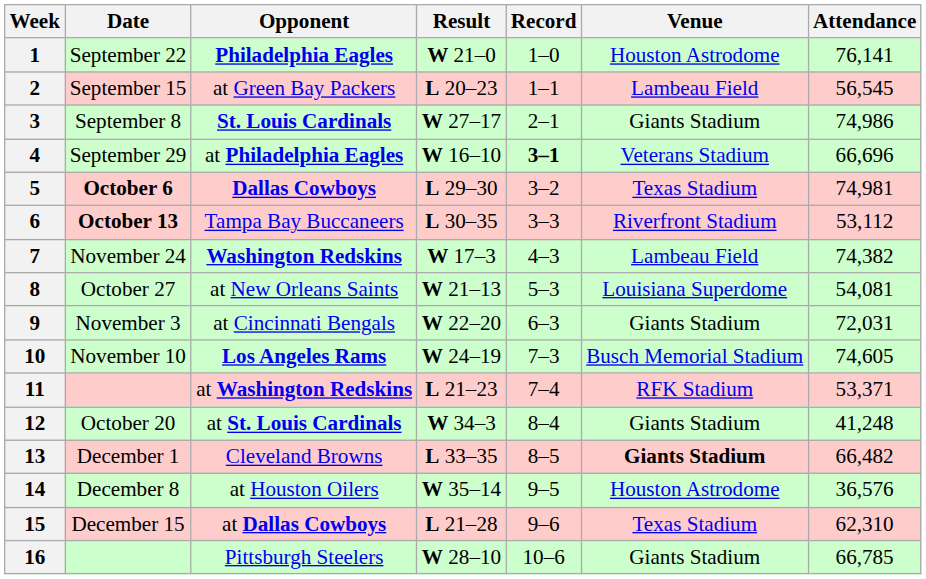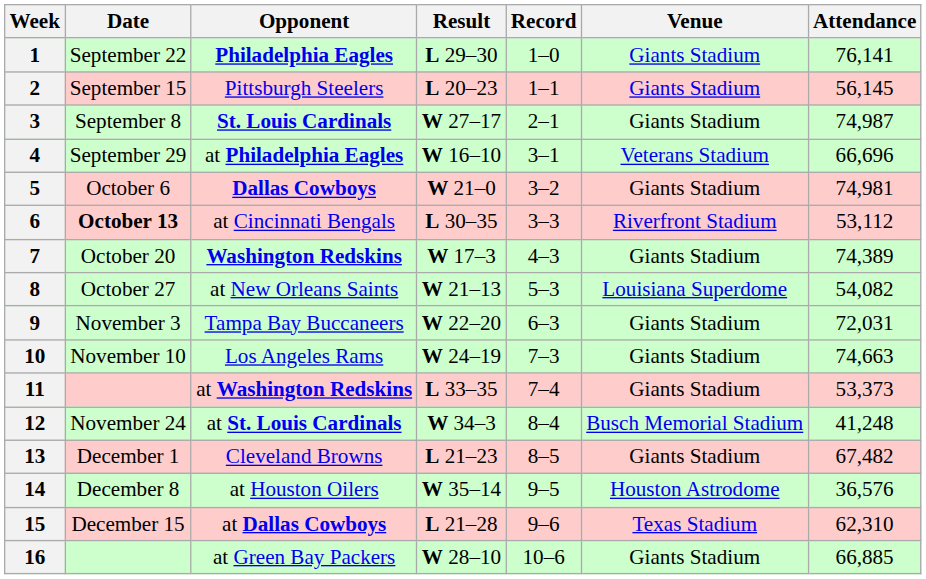(461, 54) W 21–0 -> (461, 54) L 29–30
(695, 54) Houston Astrodome -> (695, 54) Giants Stadium
(304, 88) at Green Bay Packers -> (304, 88) Pittsburgh Steelers
(695, 88) Lambeau Field -> (695, 88) Giants Stadium
(865, 88) 56,545 -> (865, 88) 56,145
(865, 121) 74,986 -> (865, 121) 74,987
(544, 155) bold -> (544, 155) normal
(128, 188) bold -> (128, 188) normal
(461, 188) L 29–30 -> (461, 188) W 21–0
(695, 188) Texas Stadium -> (695, 188) Giants Stadium
(304, 222) Tampa Bay Buccaneers -> (304, 222) at Cincinnati Bengals
(128, 255) November 24 -> (128, 255) October 20
(695, 255) Lambeau Field -> (695, 255) Giants Stadium
(865, 255) 74,382 -> (865, 255) 74,389
(865, 289) 54,081 -> (865, 289) 54,082
(304, 322) at Cincinnati Bengals -> (304, 322) Tampa Bay Buccaneers
(304, 356) bold -> (304, 356) normal
(695, 356) Busch Memorial Stadium -> (695, 356) Giants Stadium
(865, 356) 74,605 -> (865, 356) 74,663
(461, 389) L 21–23 -> (461, 389) L 33–35
(695, 389) RFK Stadium -> (695, 389) Giants Stadium
(865, 389) 53,371 -> (865, 389) 53,373
(128, 423) October 20 -> (128, 423) November 24
(695, 423) Giants Stadium -> (695, 423) Busch Memorial Stadium
(461, 456) L 33–35 -> (461, 456) L 21–23
(695, 456) bold -> (695, 456) normal
(865, 456) 66,482 -> (865, 456) 67,482
(304, 557) Pittsburgh Steelers -> (304, 557) at Green Bay Packers
(865, 557) 66,785 -> (865, 557) 66,885
